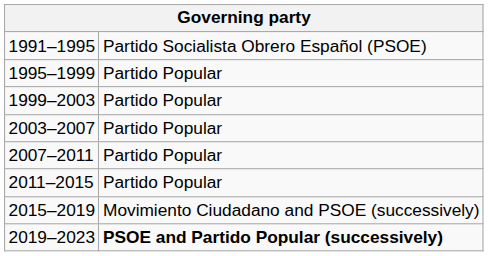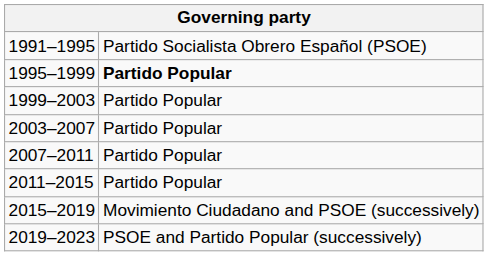(163, 73) normal -> (167, 73) bold
(273, 237) bold -> (262, 237) normal
